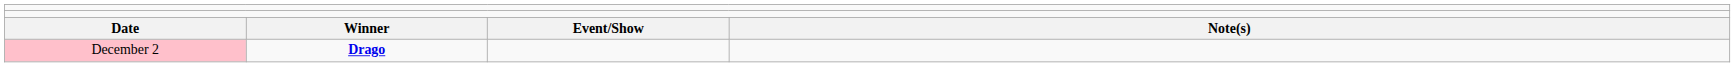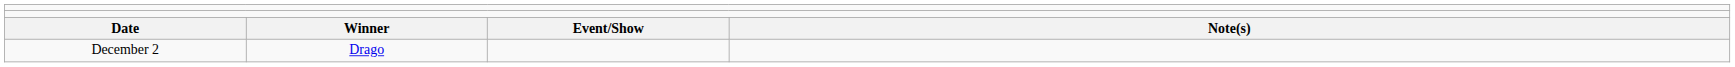(125, 50) pink background -> (125, 50) no background
(367, 50) bold -> (367, 50) normal
